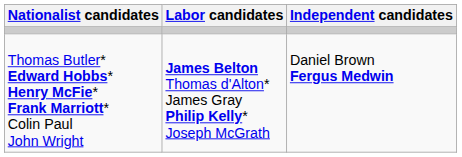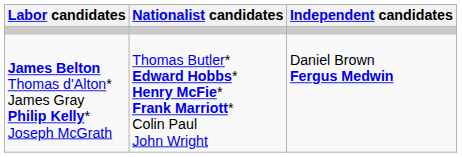columns swapped: (224, 15) <-> (83, 15)
